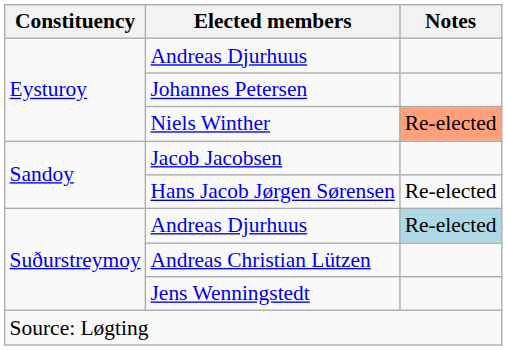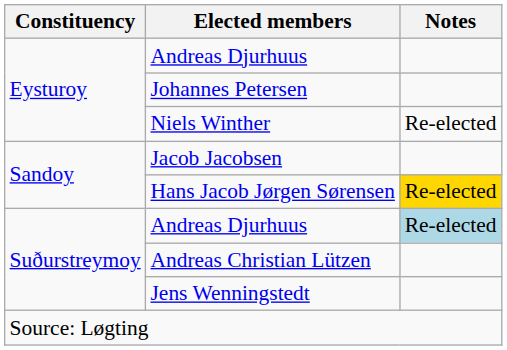(451, 123) lightsalmon background -> (451, 123) no background
(451, 191) no background -> (451, 191) gold background
